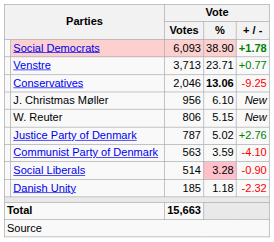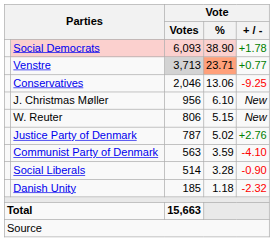(253, 48) bold -> (253, 48) normal
(187, 65) no background -> (187, 65) lightgrey background
(220, 65) no background -> (220, 65) lightsalmon background
(220, 83) bold -> (220, 83) normal
(223, 170) pink background -> (223, 170) no background
